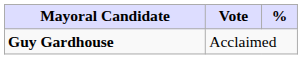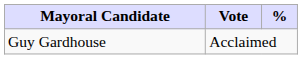(61, 41) bold -> (57, 41) normal
